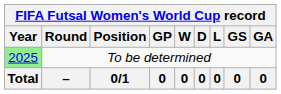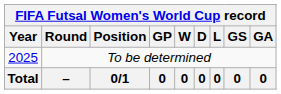(23, 58) lightgreen background -> (23, 58) no background
